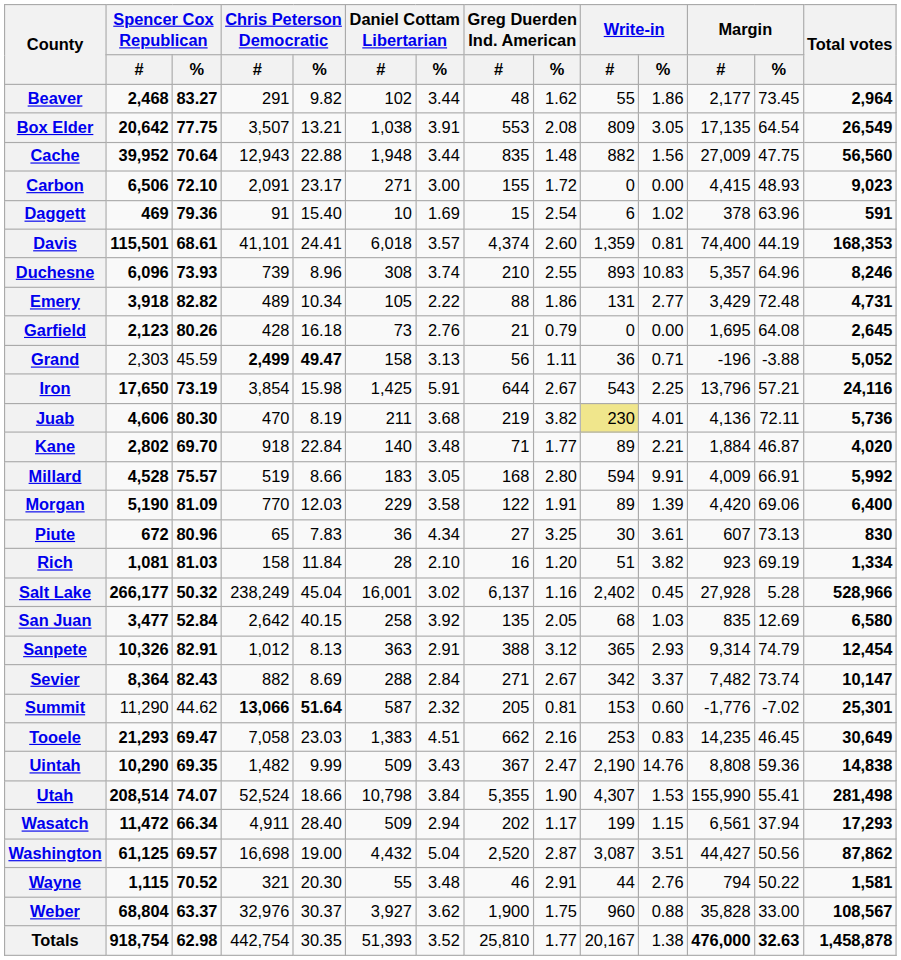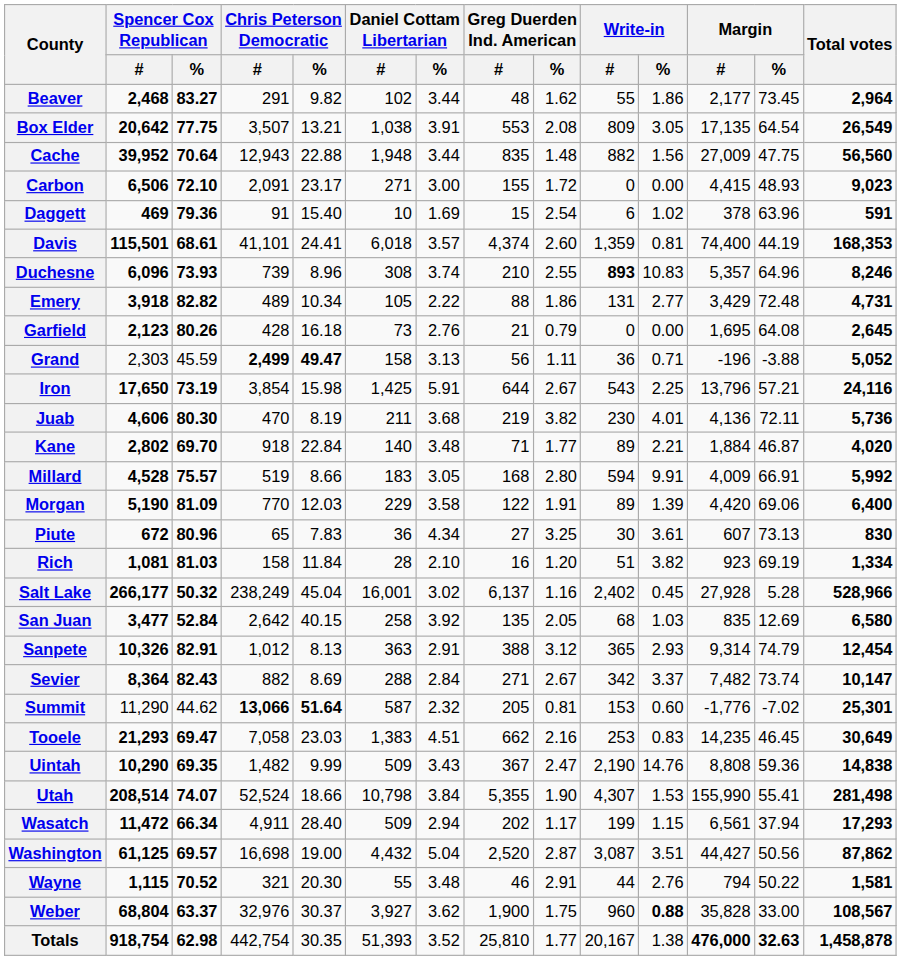(621, 273) normal -> (621, 273) bold
(621, 418) khaki background -> (621, 418) no background
(668, 911) normal -> (668, 911) bold
